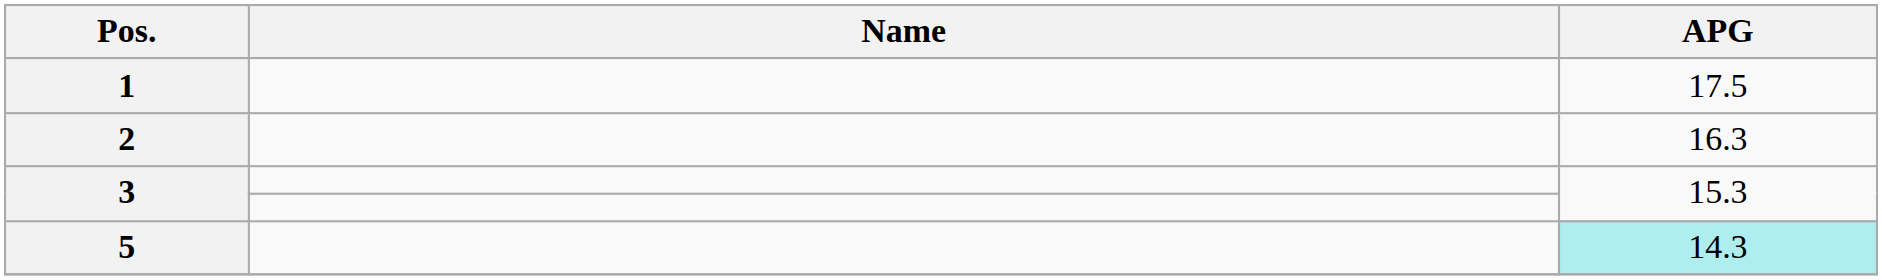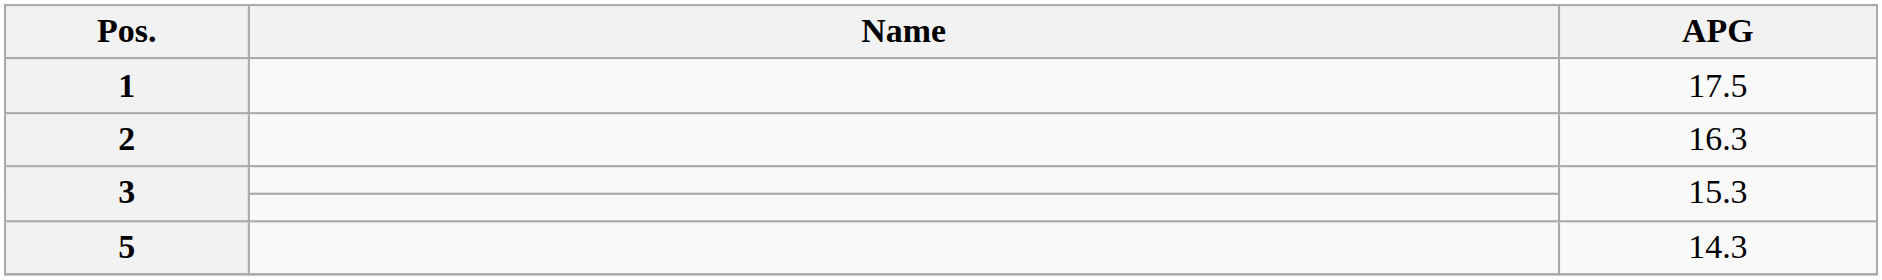(1718, 246) paleturquoise background -> (1718, 246) no background
